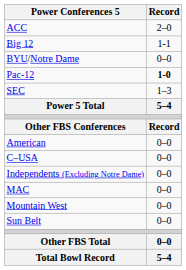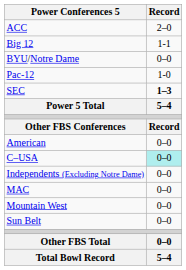(164, 75) bold -> (164, 75) normal
(164, 91) normal -> (164, 91) bold
(164, 158) no background -> (164, 158) paleturquoise background
